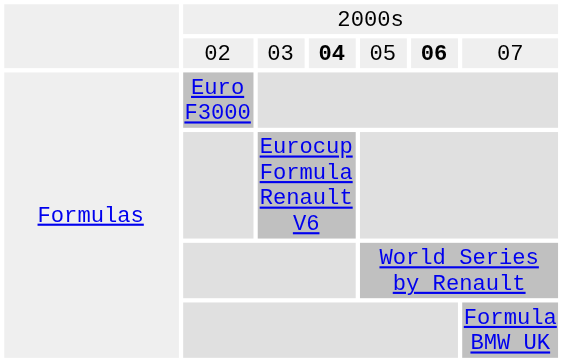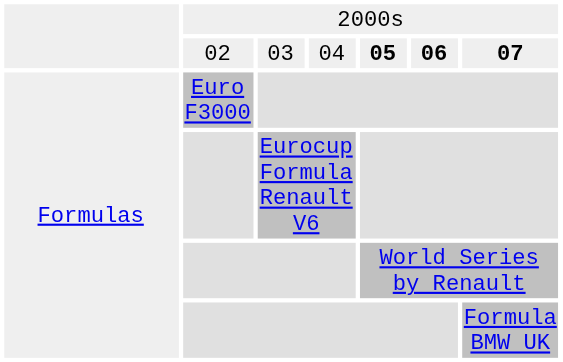(332, 53) bold -> (332, 53) normal
(383, 53) normal -> (383, 53) bold
(510, 53) normal -> (510, 53) bold
